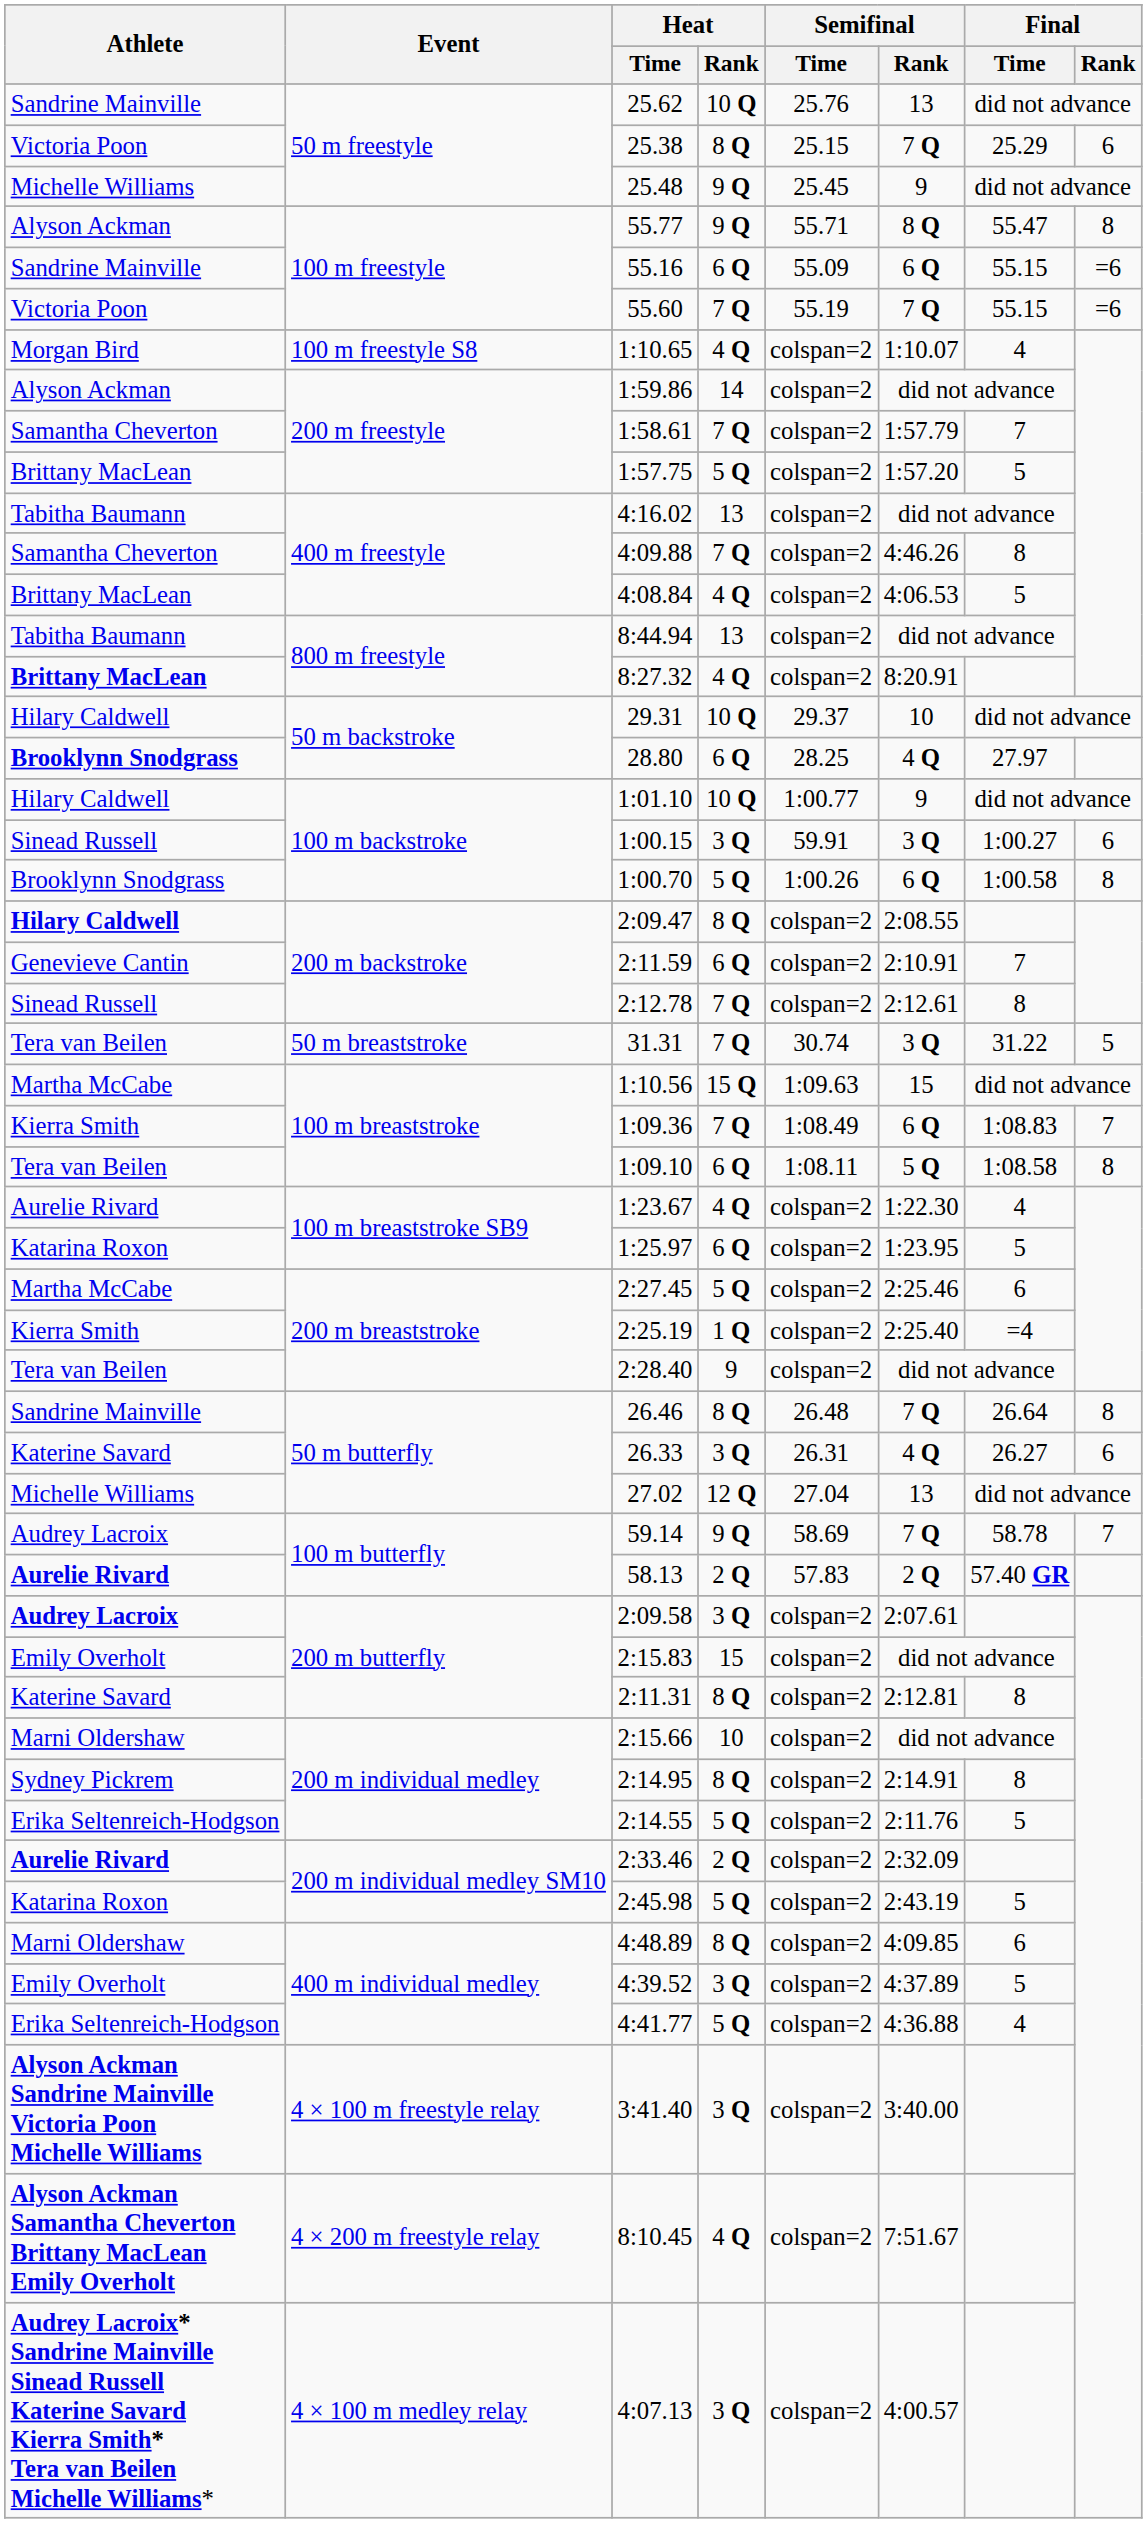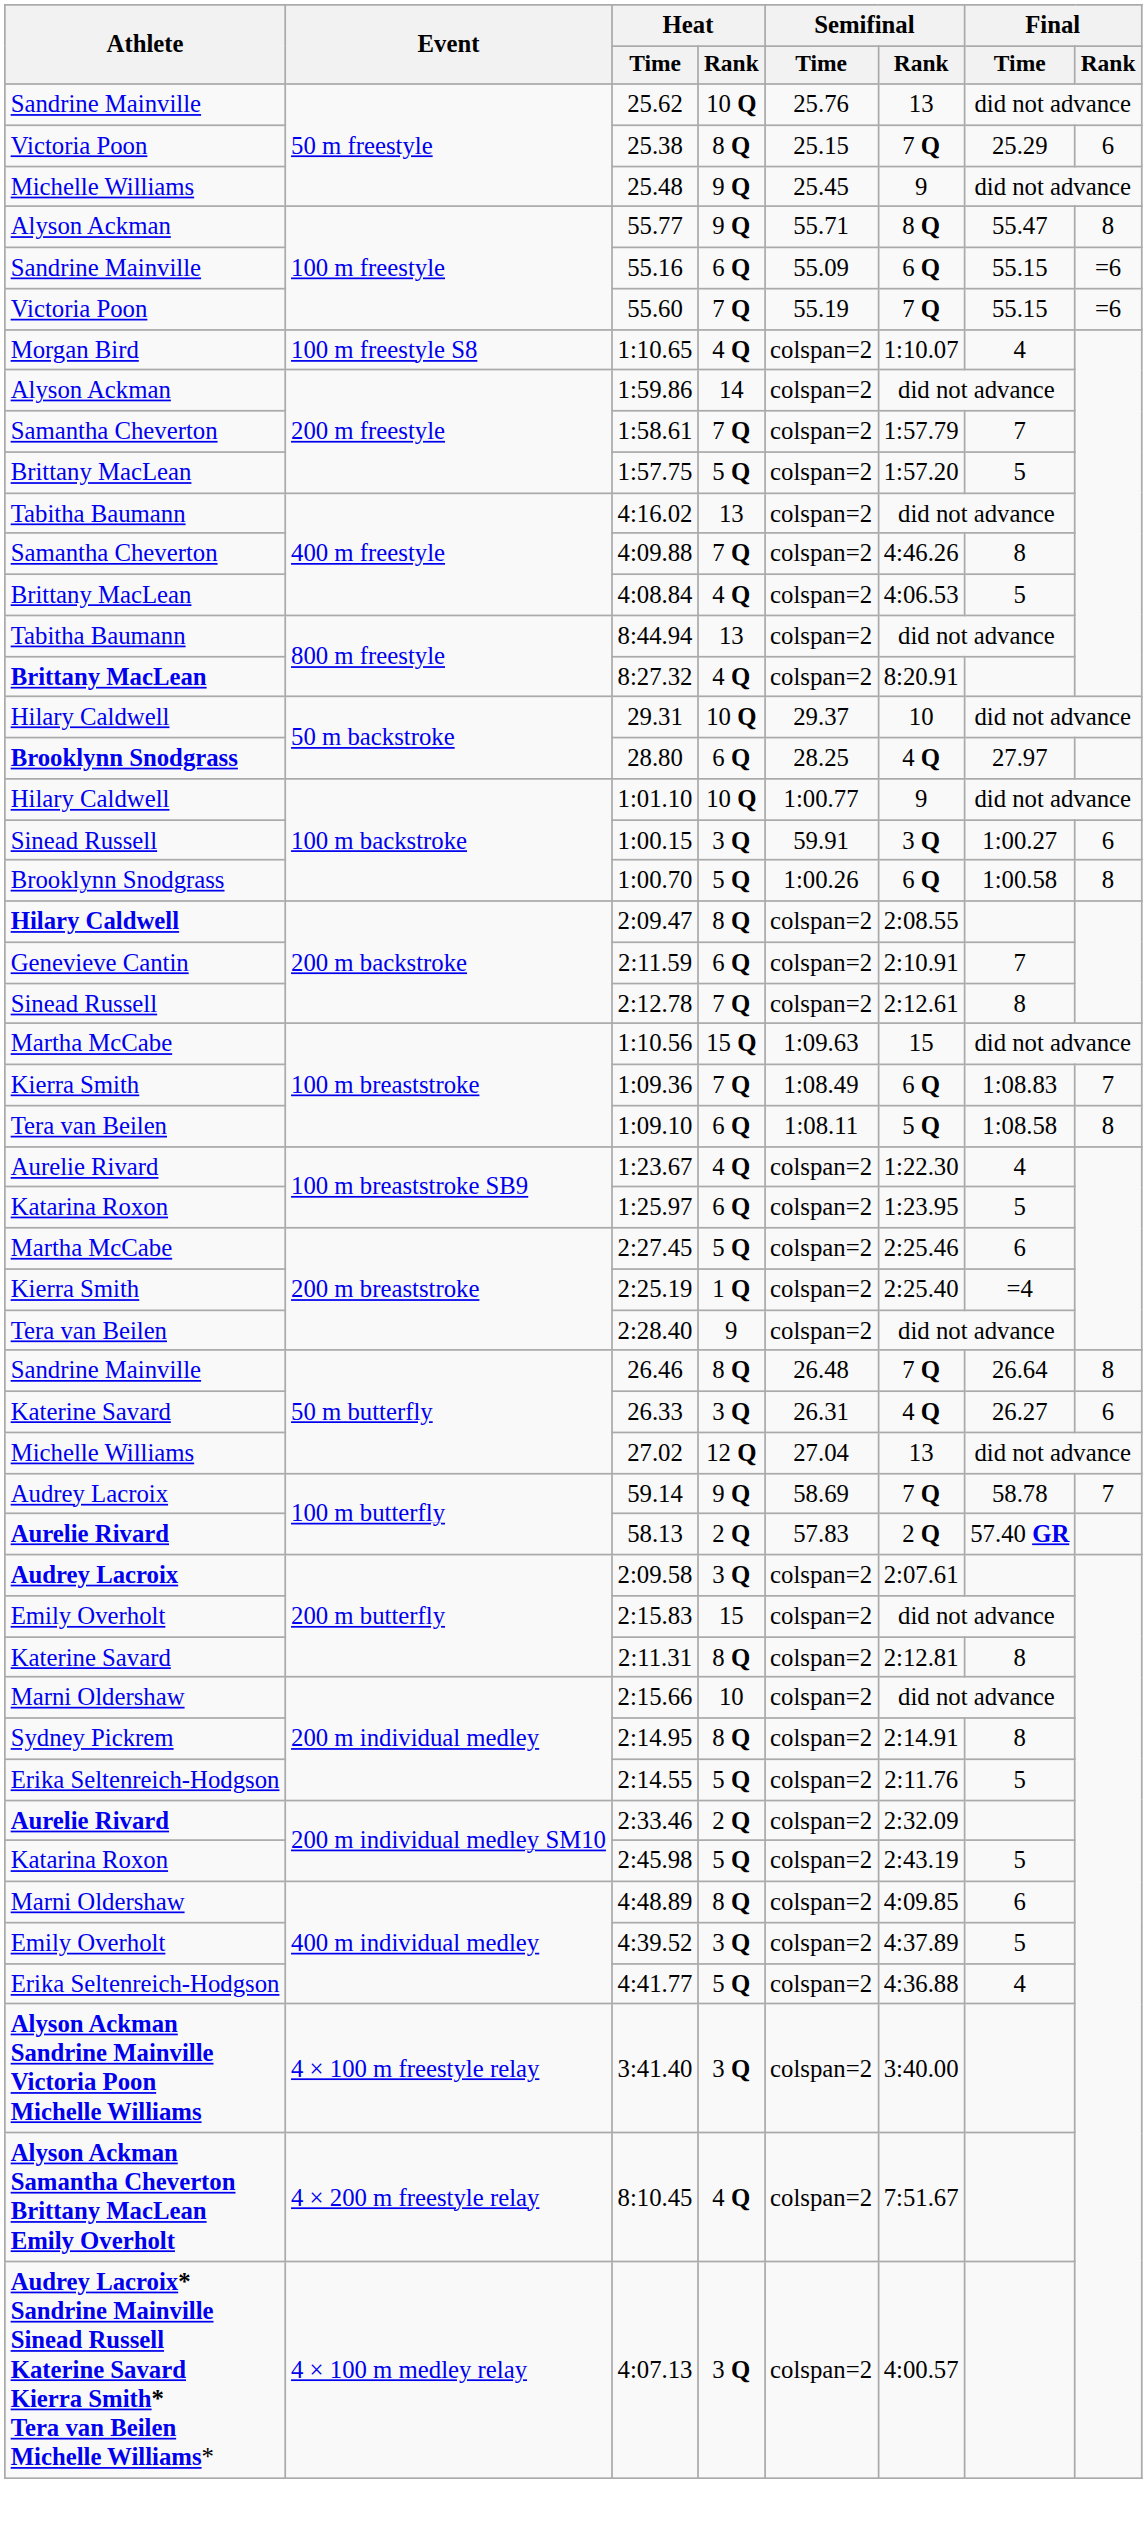- row: (655, 1044)
